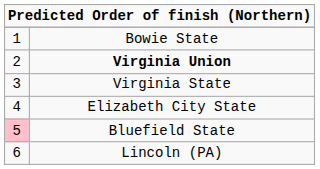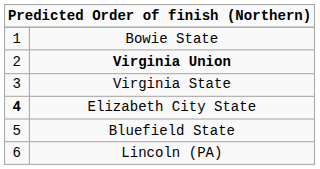(17, 108) normal -> (17, 108) bold
(17, 130) pink background -> (17, 130) no background
